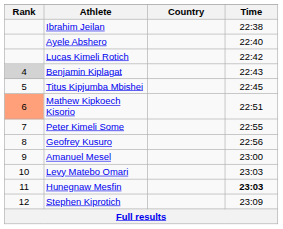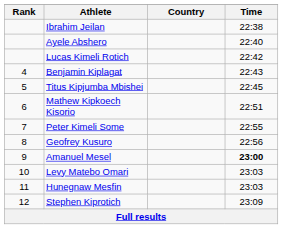(24, 72) lightgrey background -> (24, 72) no background
(24, 107) lightsalmon background -> (24, 107) no background
(251, 157) normal -> (251, 157) bold
(251, 187) bold -> (251, 187) normal
